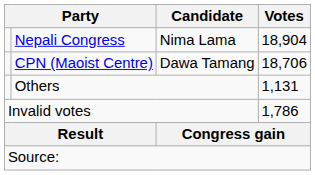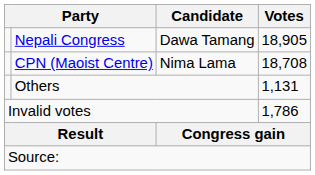(198, 39) Nima Lama -> (207, 39) Dawa Tamang
(284, 39) 18,904 -> (284, 39) 18,905
(207, 63) Dawa Tamang -> (198, 63) Nima Lama
(284, 63) 18,706 -> (284, 63) 18,708
